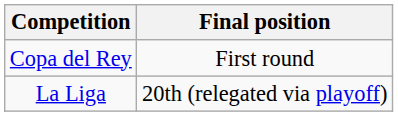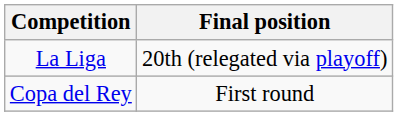rows swapped: (71, 93) <-> (71, 57)
